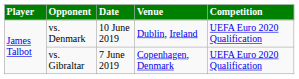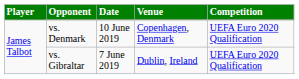(167, 33) Dublin, Ireland -> (163, 33) Copenhagen, Denmark
(163, 60) Copenhagen, Denmark -> (167, 60) Dublin, Ireland
